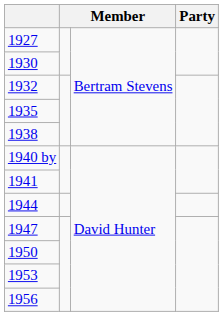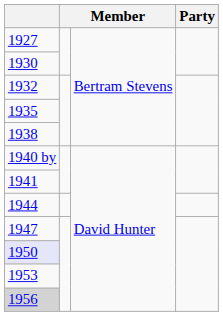(23, 252) no background -> (23, 252) lavender background
(23, 299) no background -> (23, 299) lightgrey background
